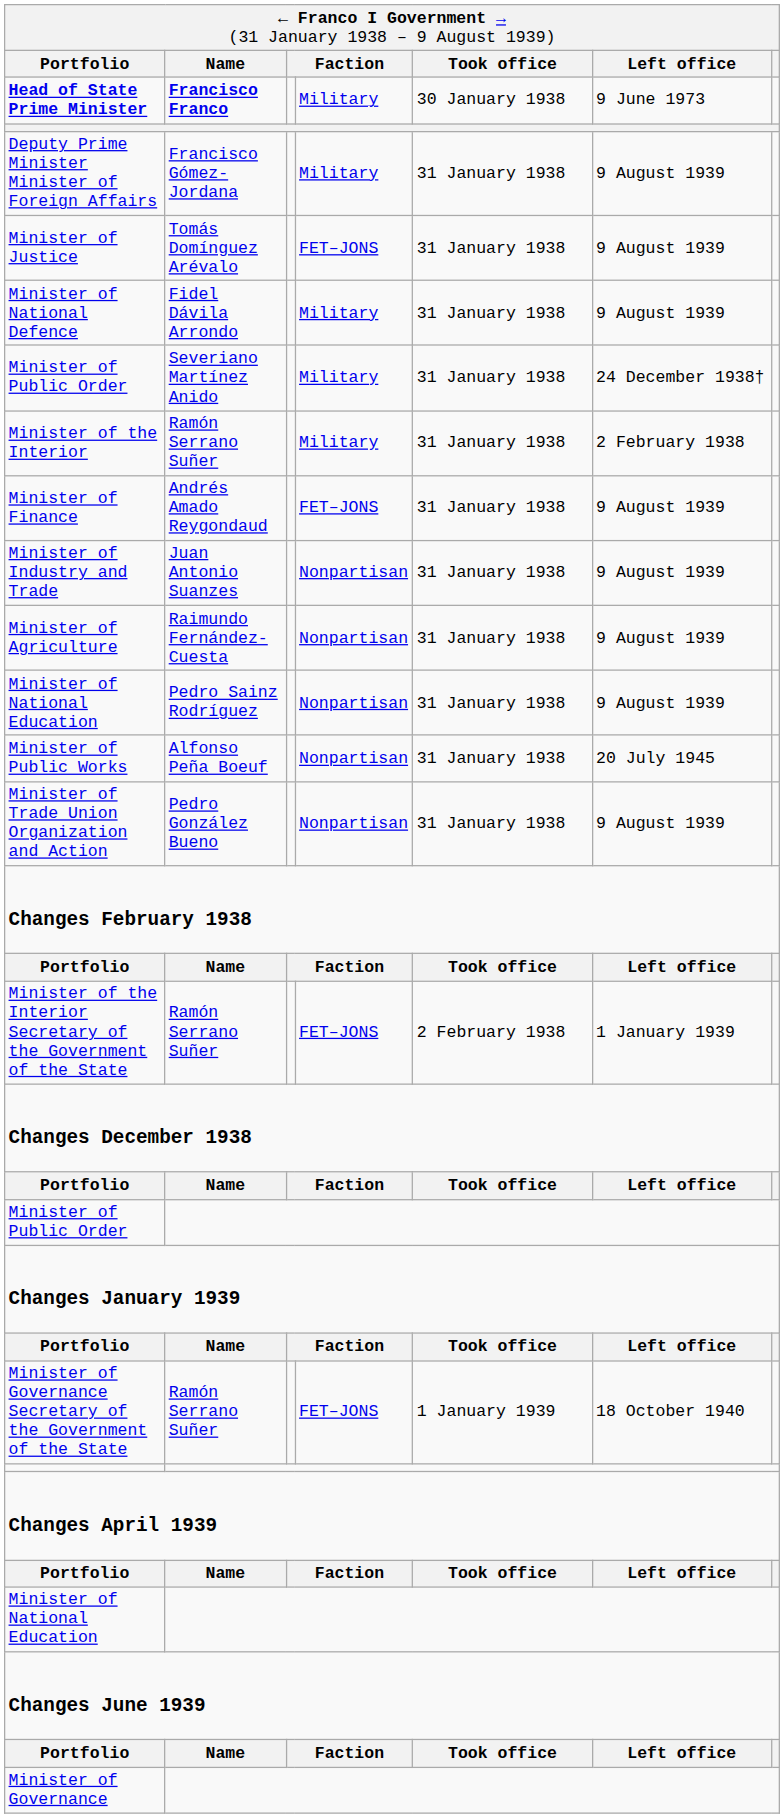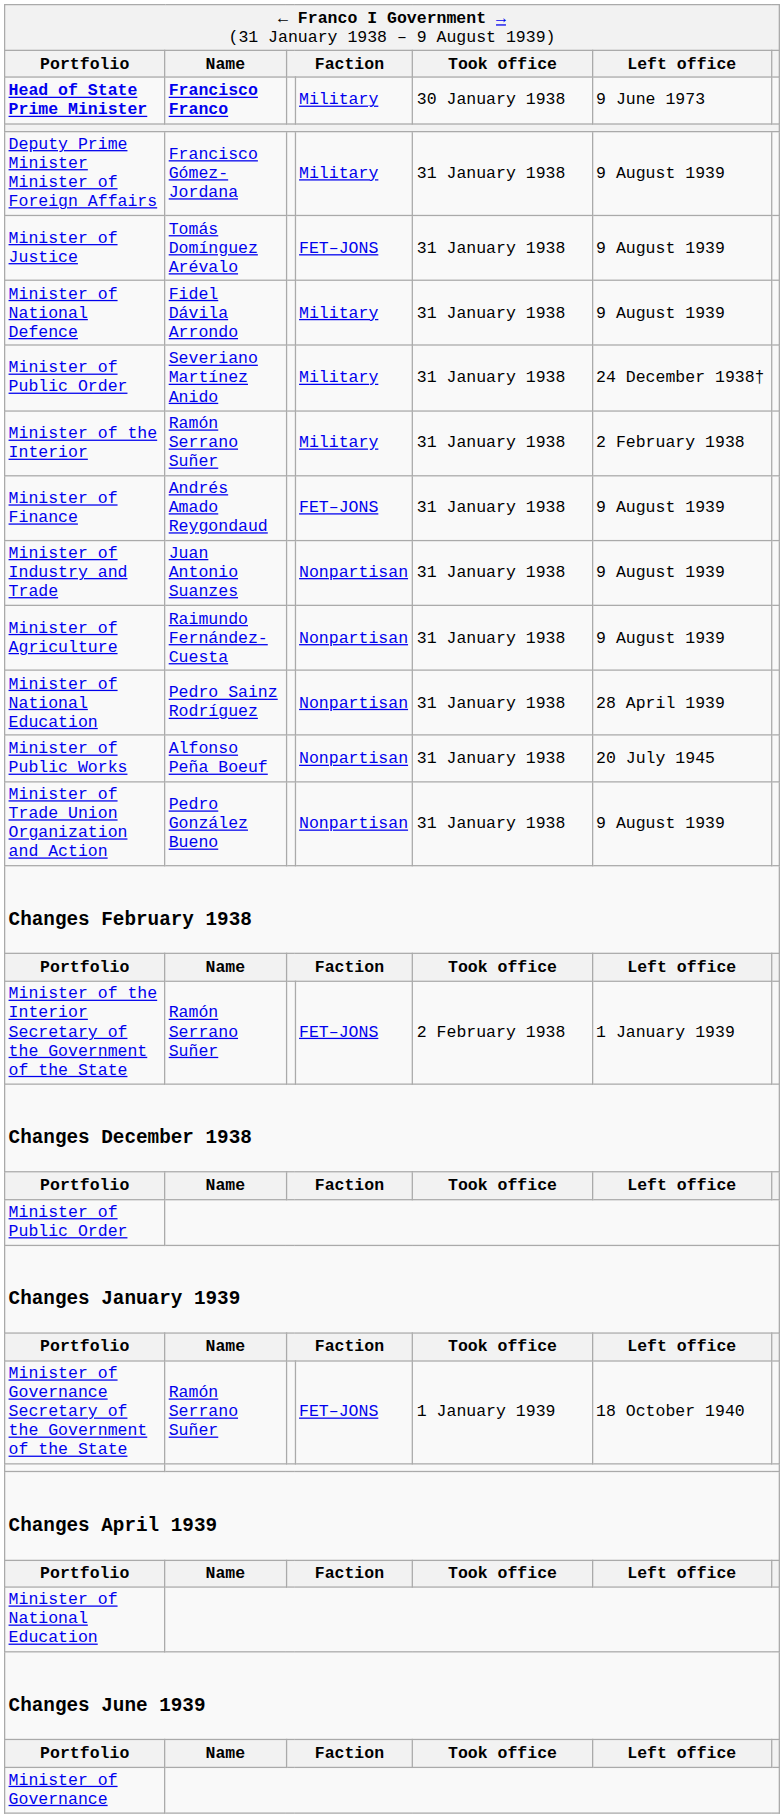(660, 703) 9 August 1939 -> (660, 703) 28 April 1939
